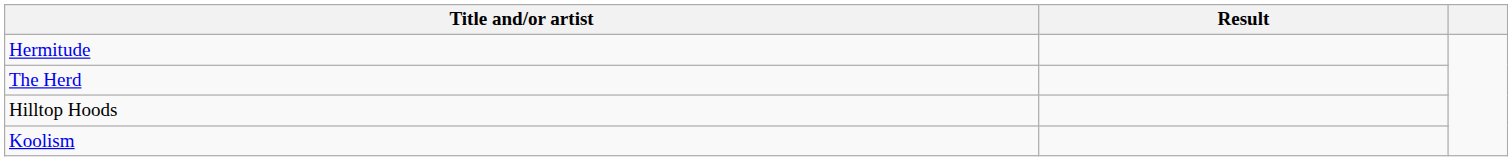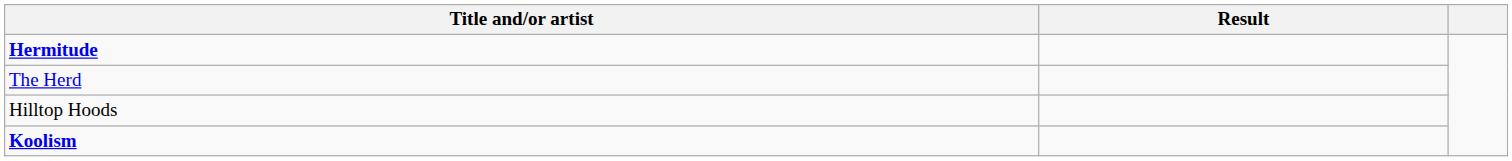(50, 49) normal -> (53, 49) bold
(42, 140) normal -> (43, 140) bold
